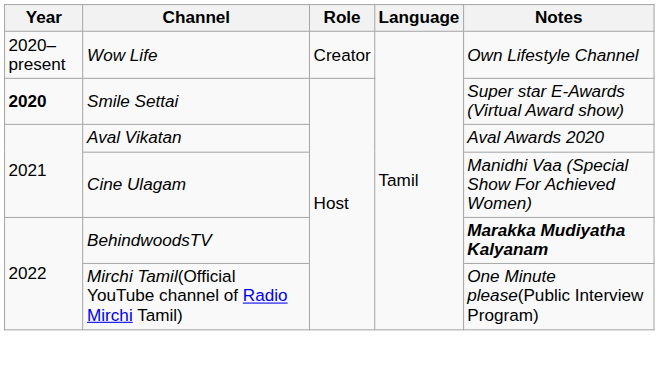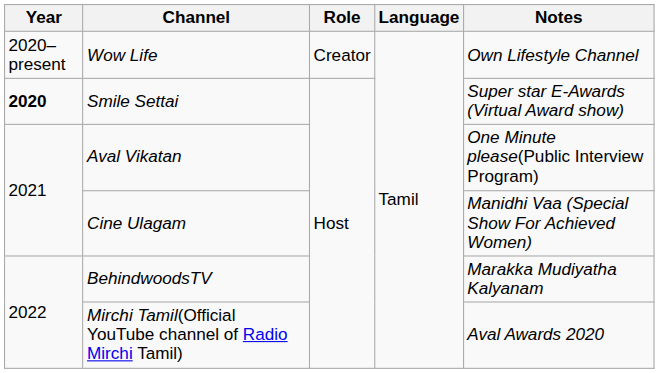(536, 138) Aval Awards 2020 -> (555, 157) One Minute please(Public Interview Program)
(546, 240) bold -> (542, 279) normal
(555, 296) One Minute please(Public Interview Program) -> (536, 335) Aval Awards 2020
